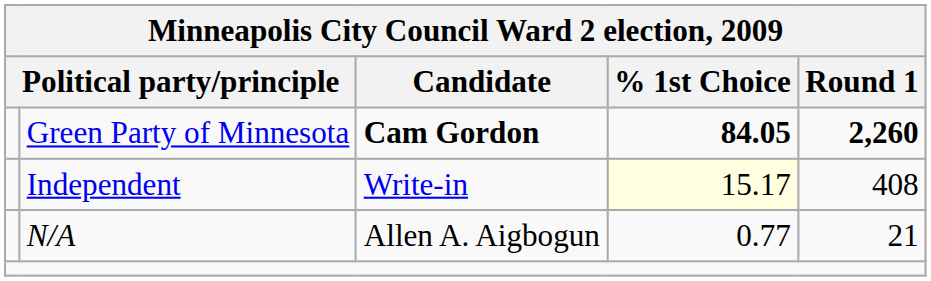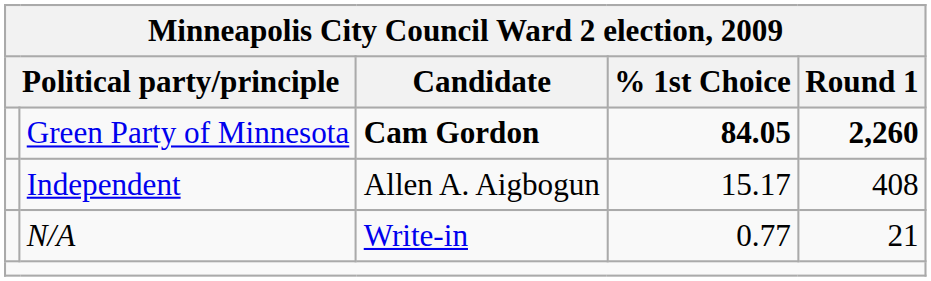(416, 184) Write-in -> (482, 184) Allen A. Aigbogun
(756, 184) lightyellow background -> (756, 184) no background
(482, 235) Allen A. Aigbogun -> (416, 235) Write-in
